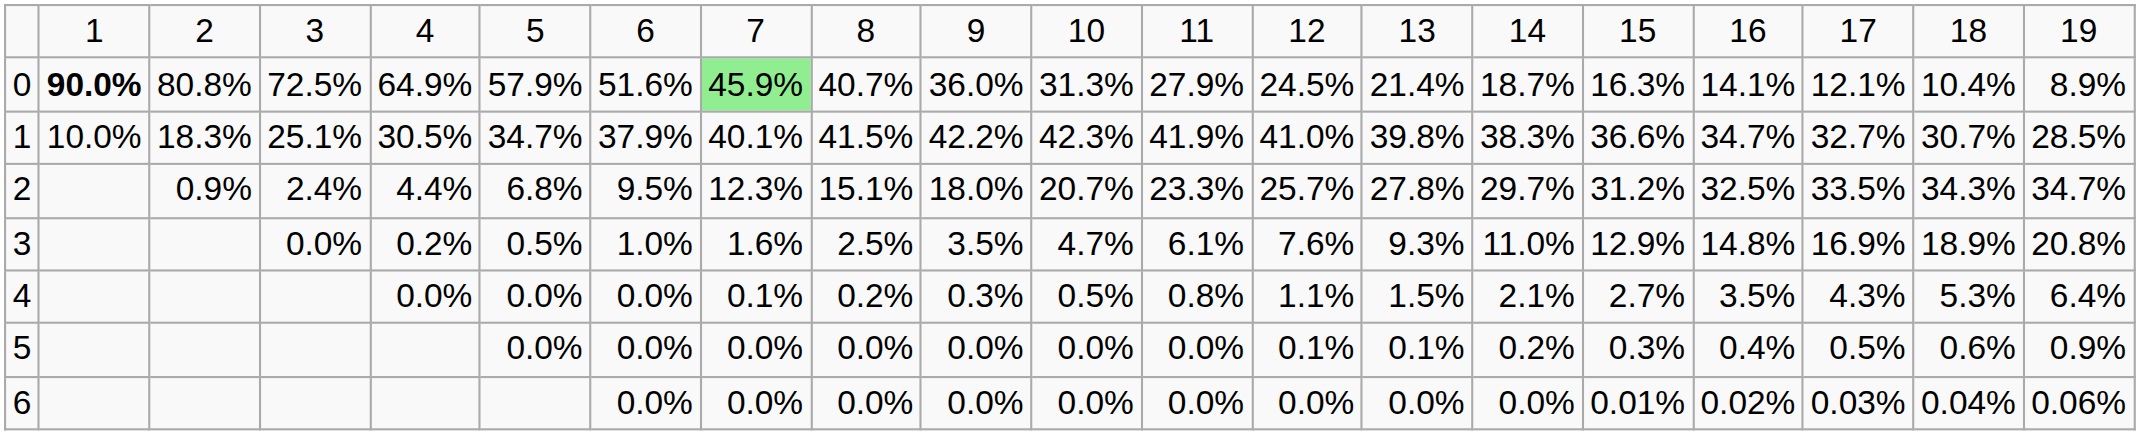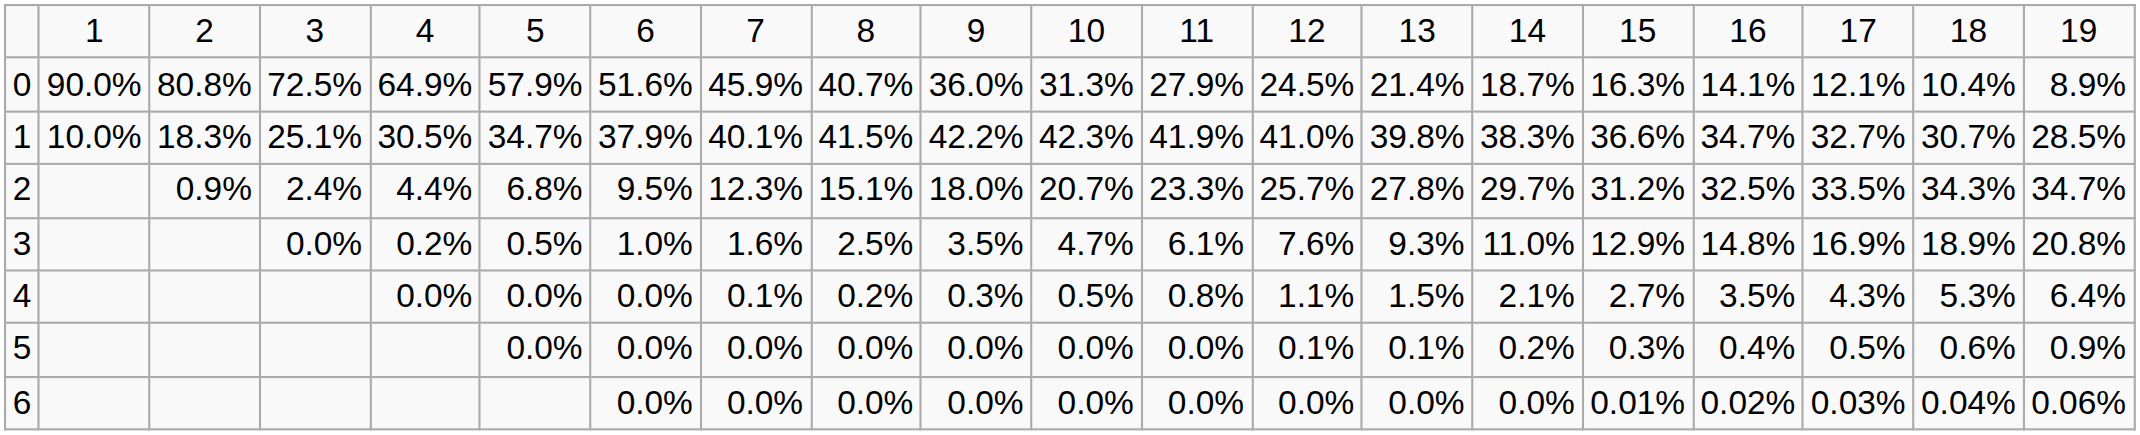(94, 84) bold -> (94, 84) normal
(756, 84) lightgreen background -> (756, 84) no background
